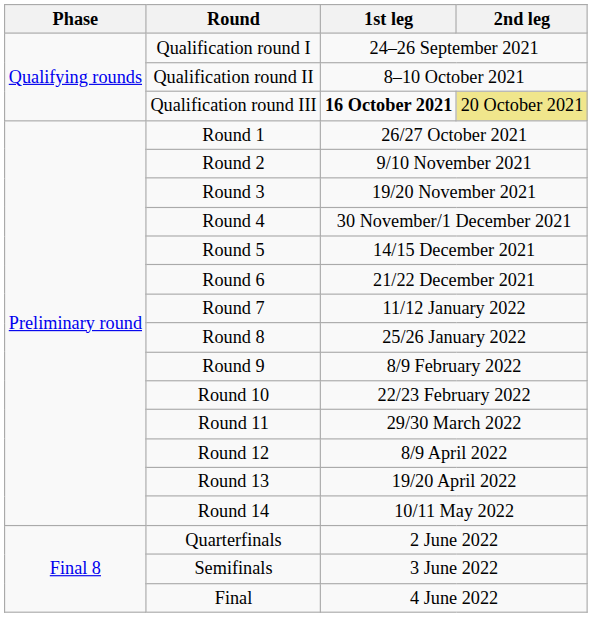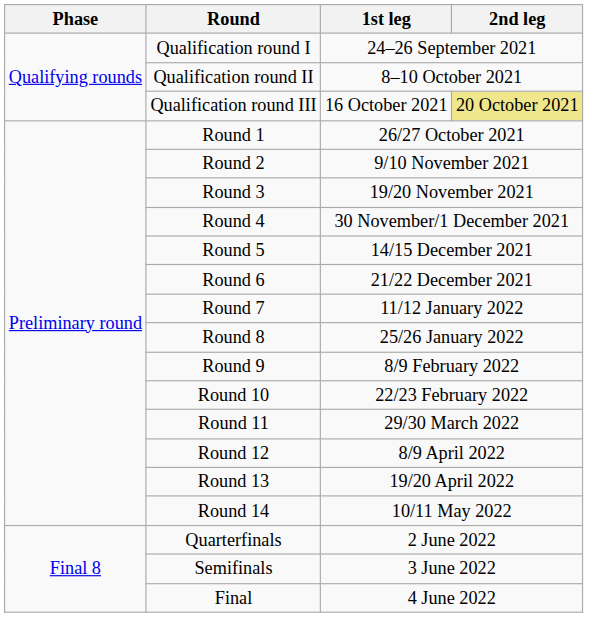(389, 105) bold -> (386, 105) normal
